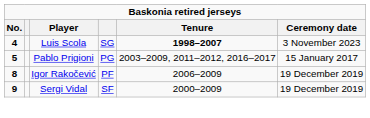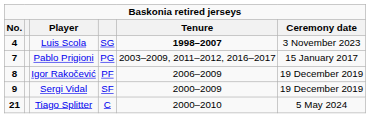(14, 58) 5 -> (14, 58) 7
+ row: (64, 105)
